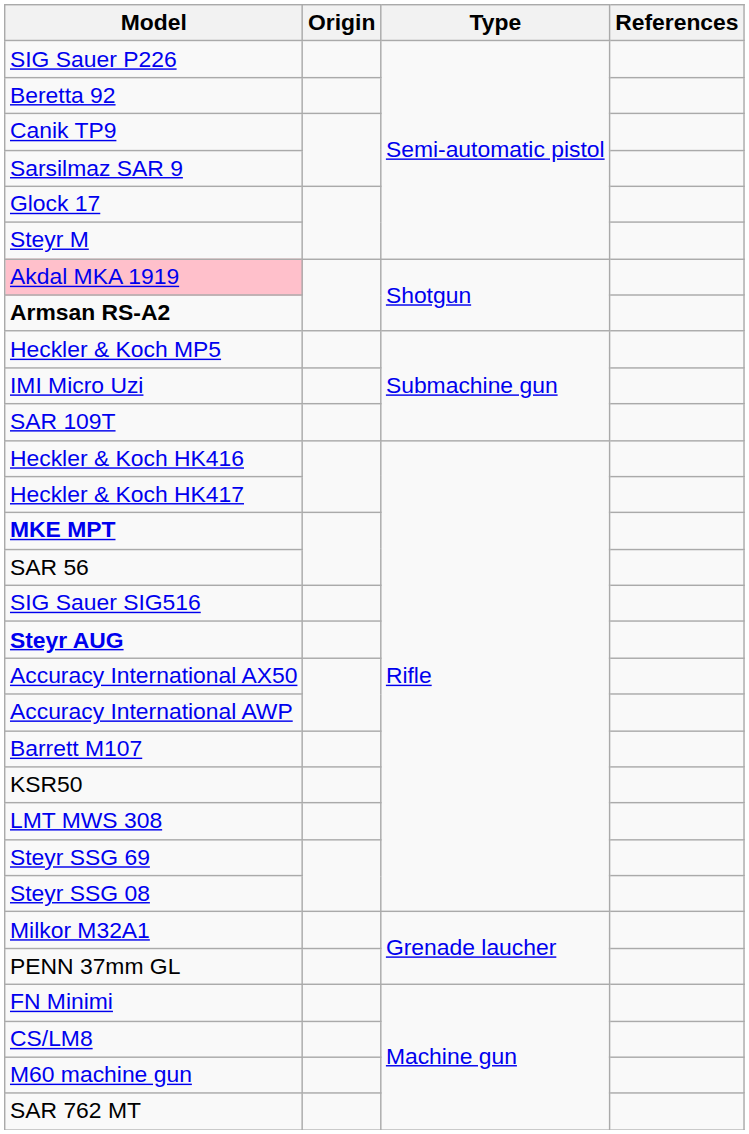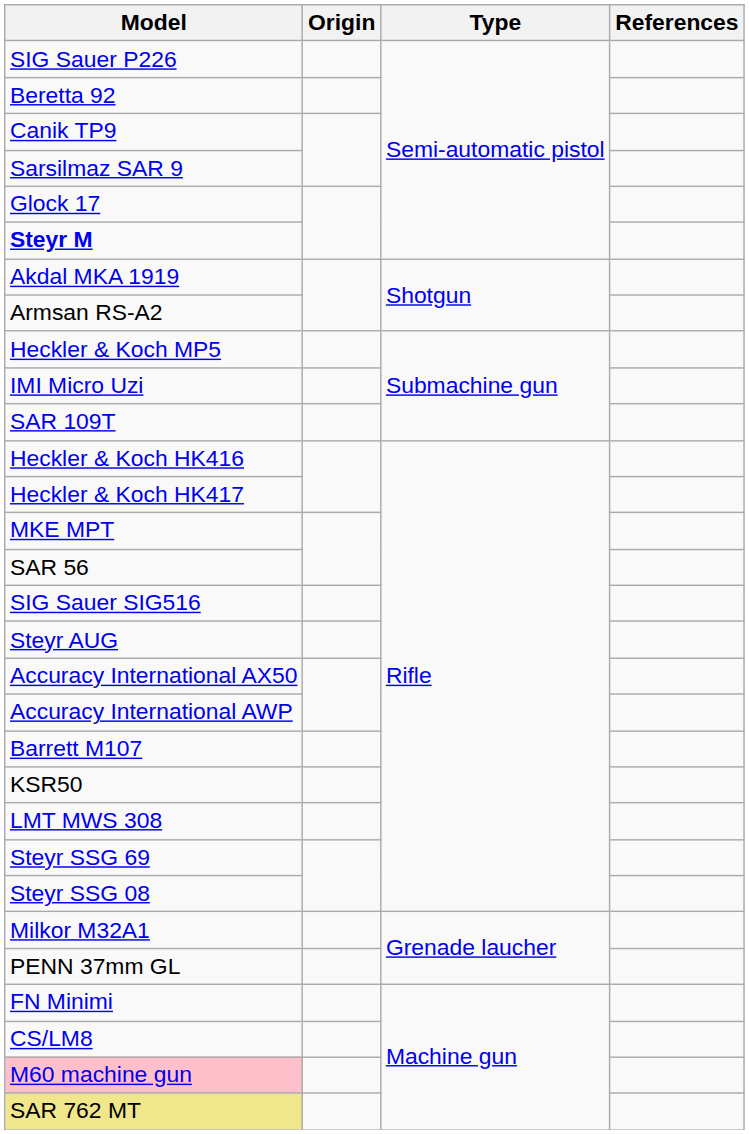(49, 240) normal -> (51, 240) bold
(95, 276) pink background -> (95, 276) no background
(90, 312) bold -> (86, 312) normal
(63, 530) bold -> (62, 530) normal
(67, 639) bold -> (64, 639) normal
(101, 1074) no background -> (101, 1074) pink background
(75, 1111) no background -> (75, 1111) khaki background
